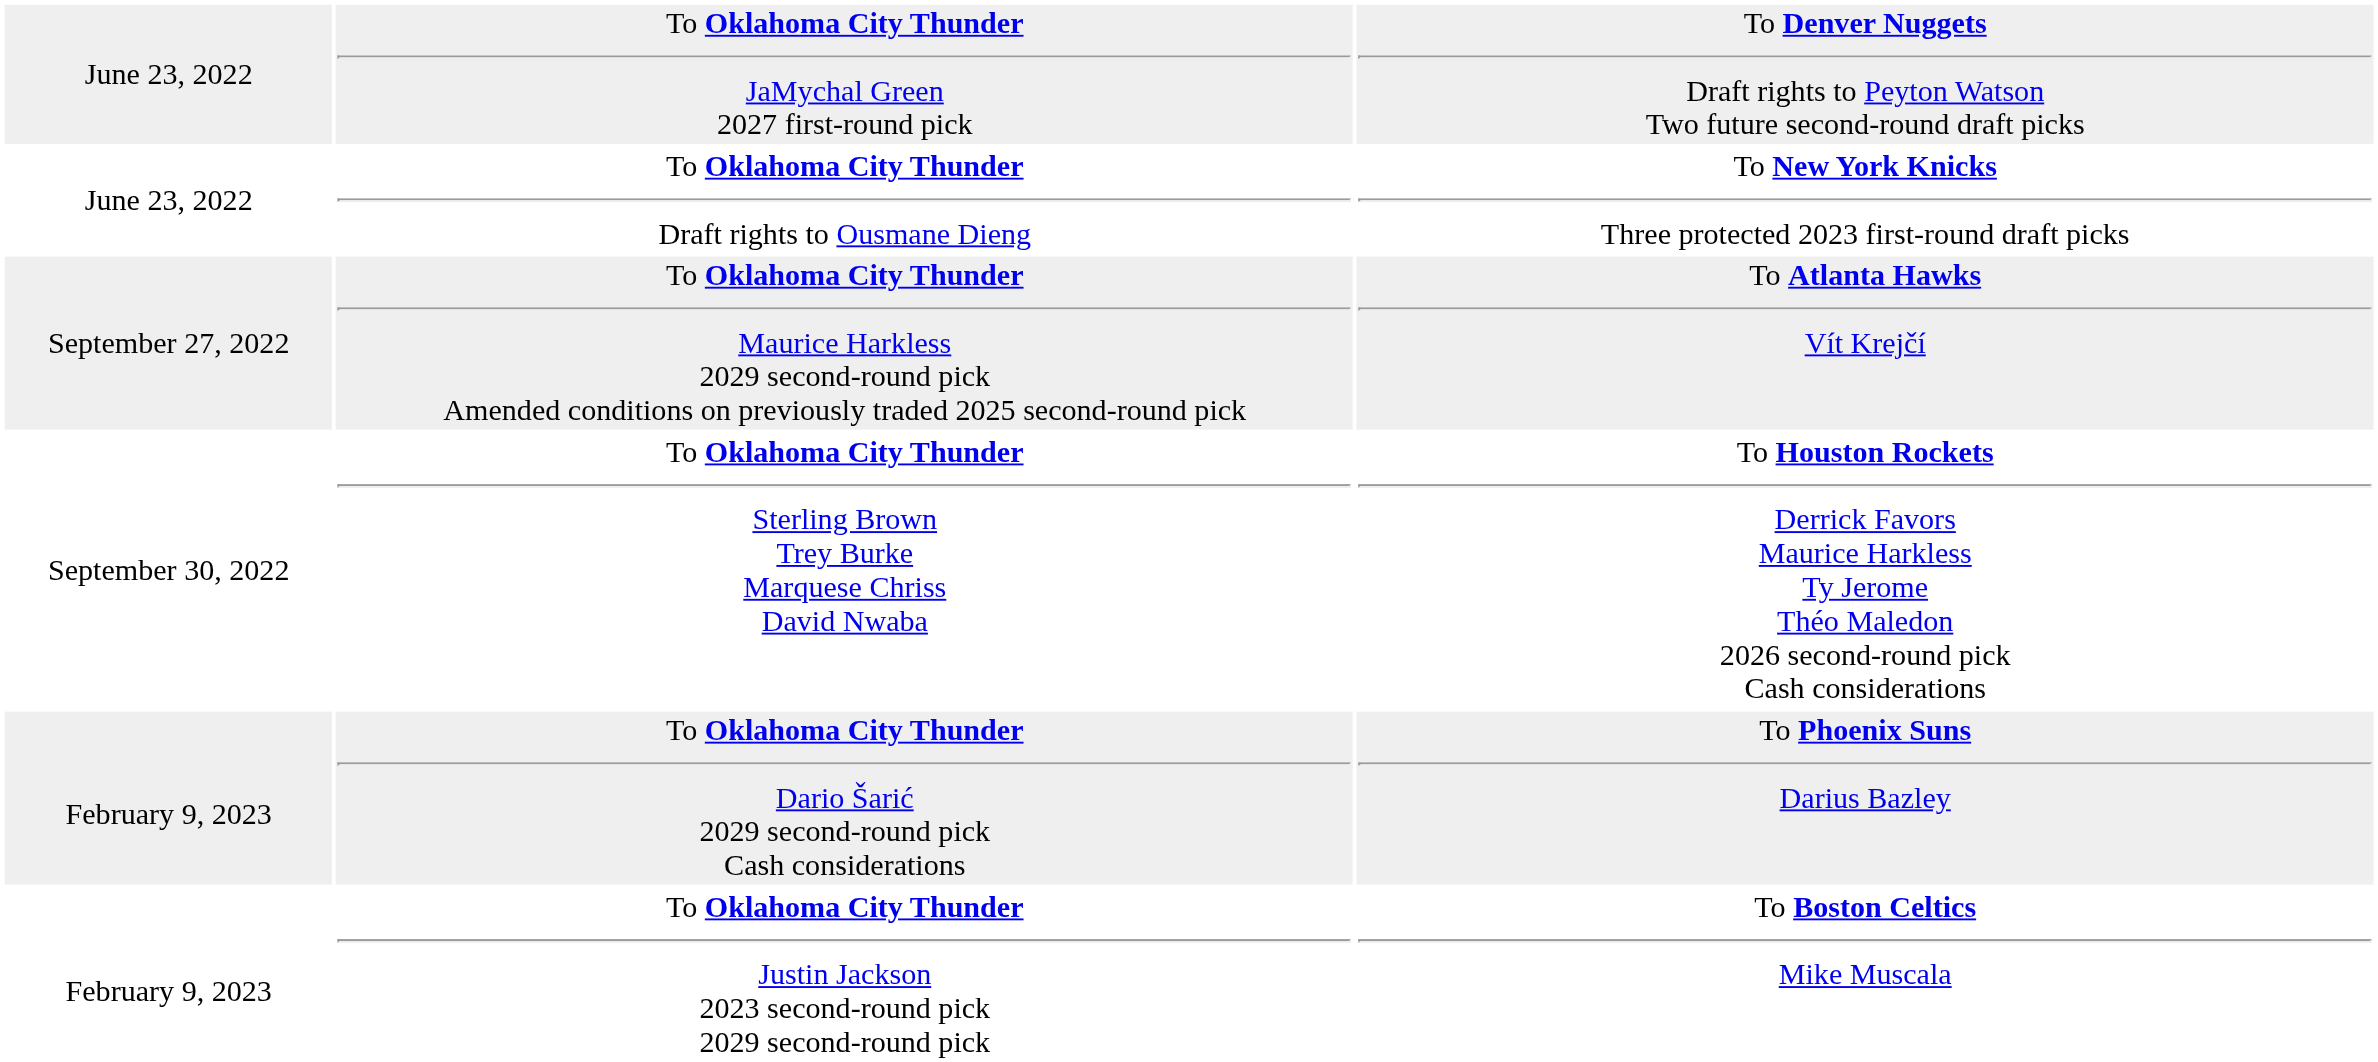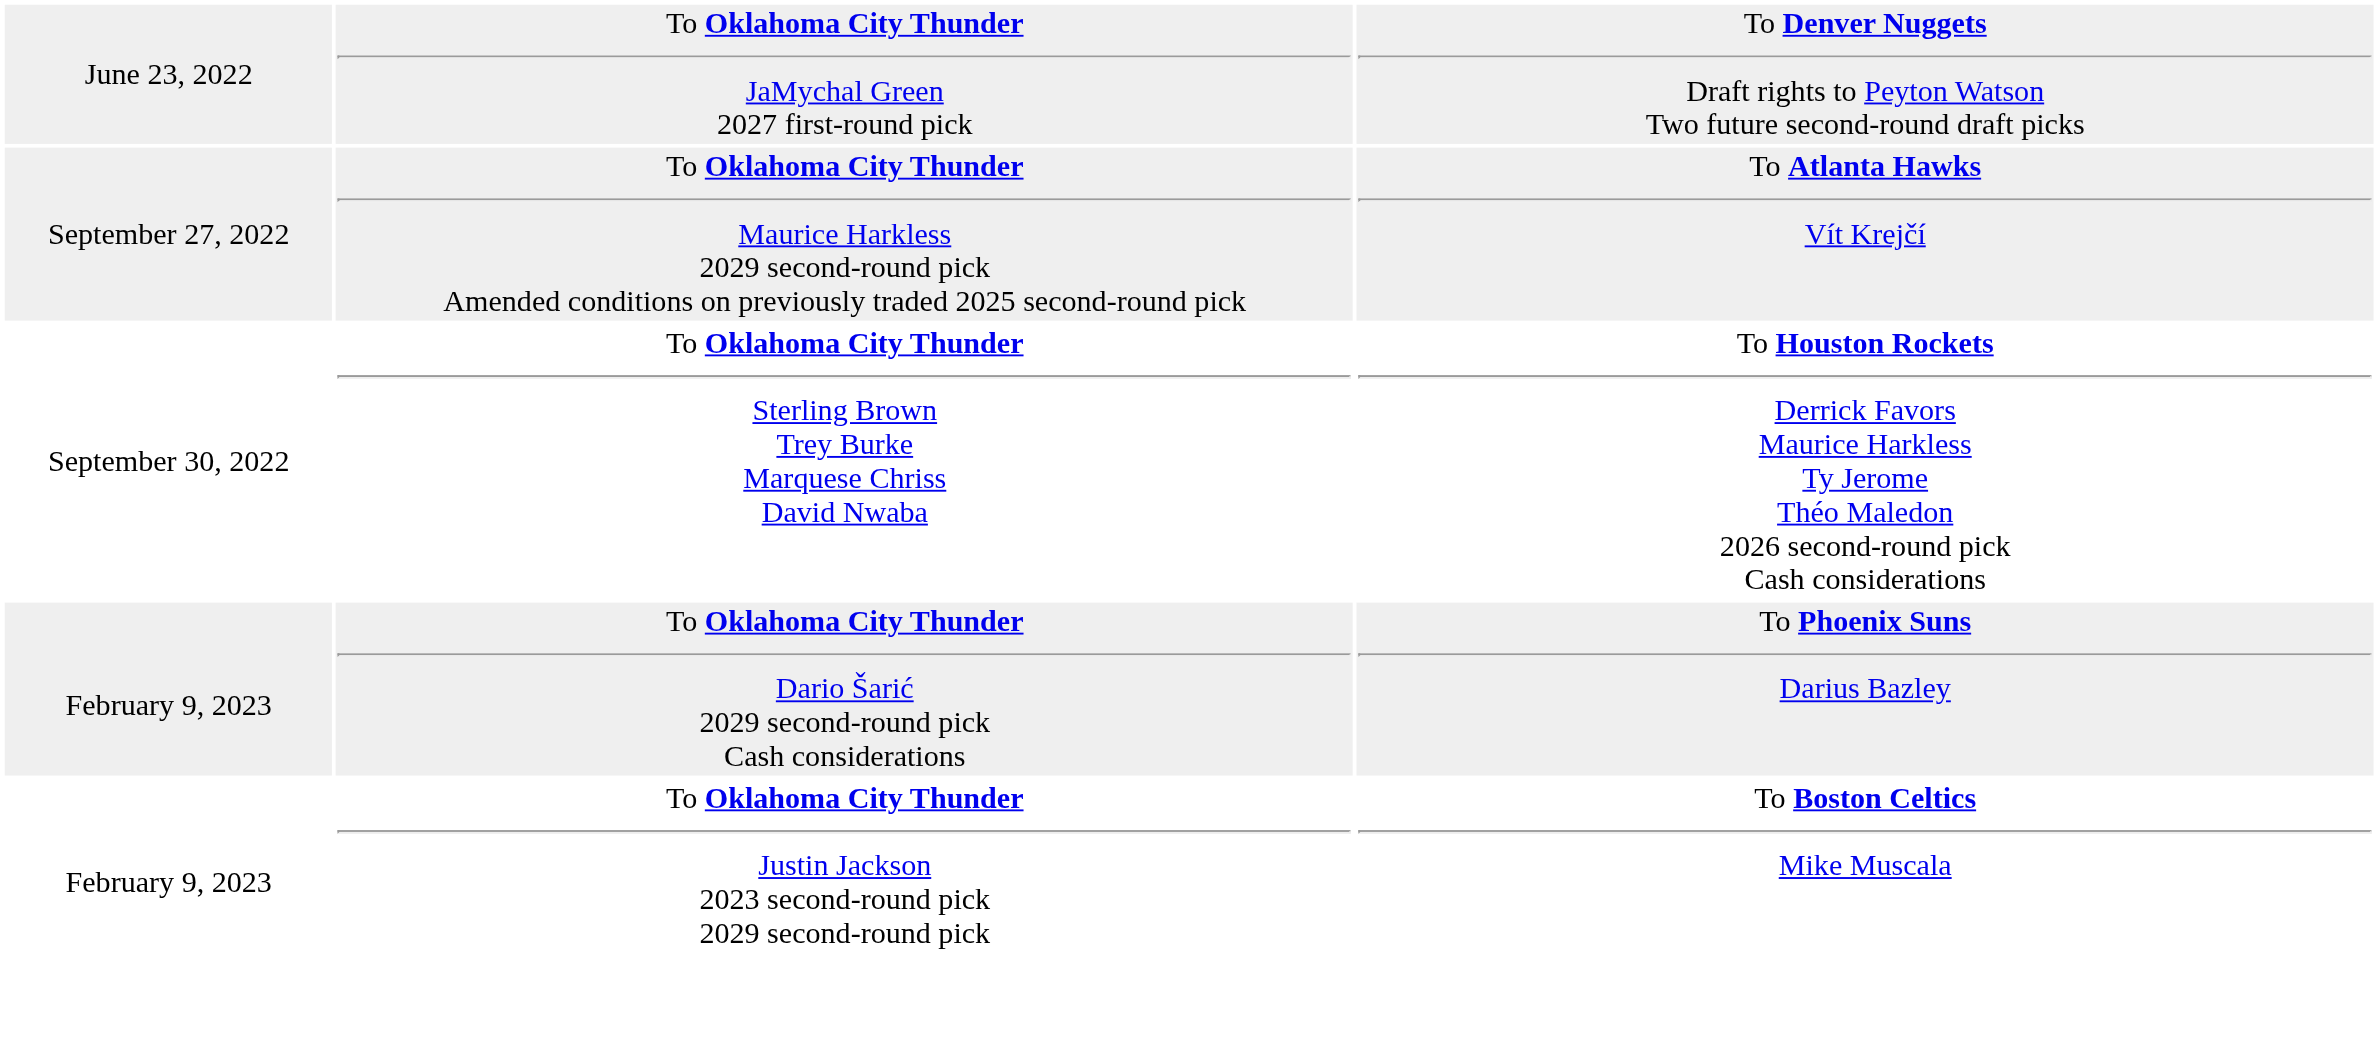- row: (845, 199)
